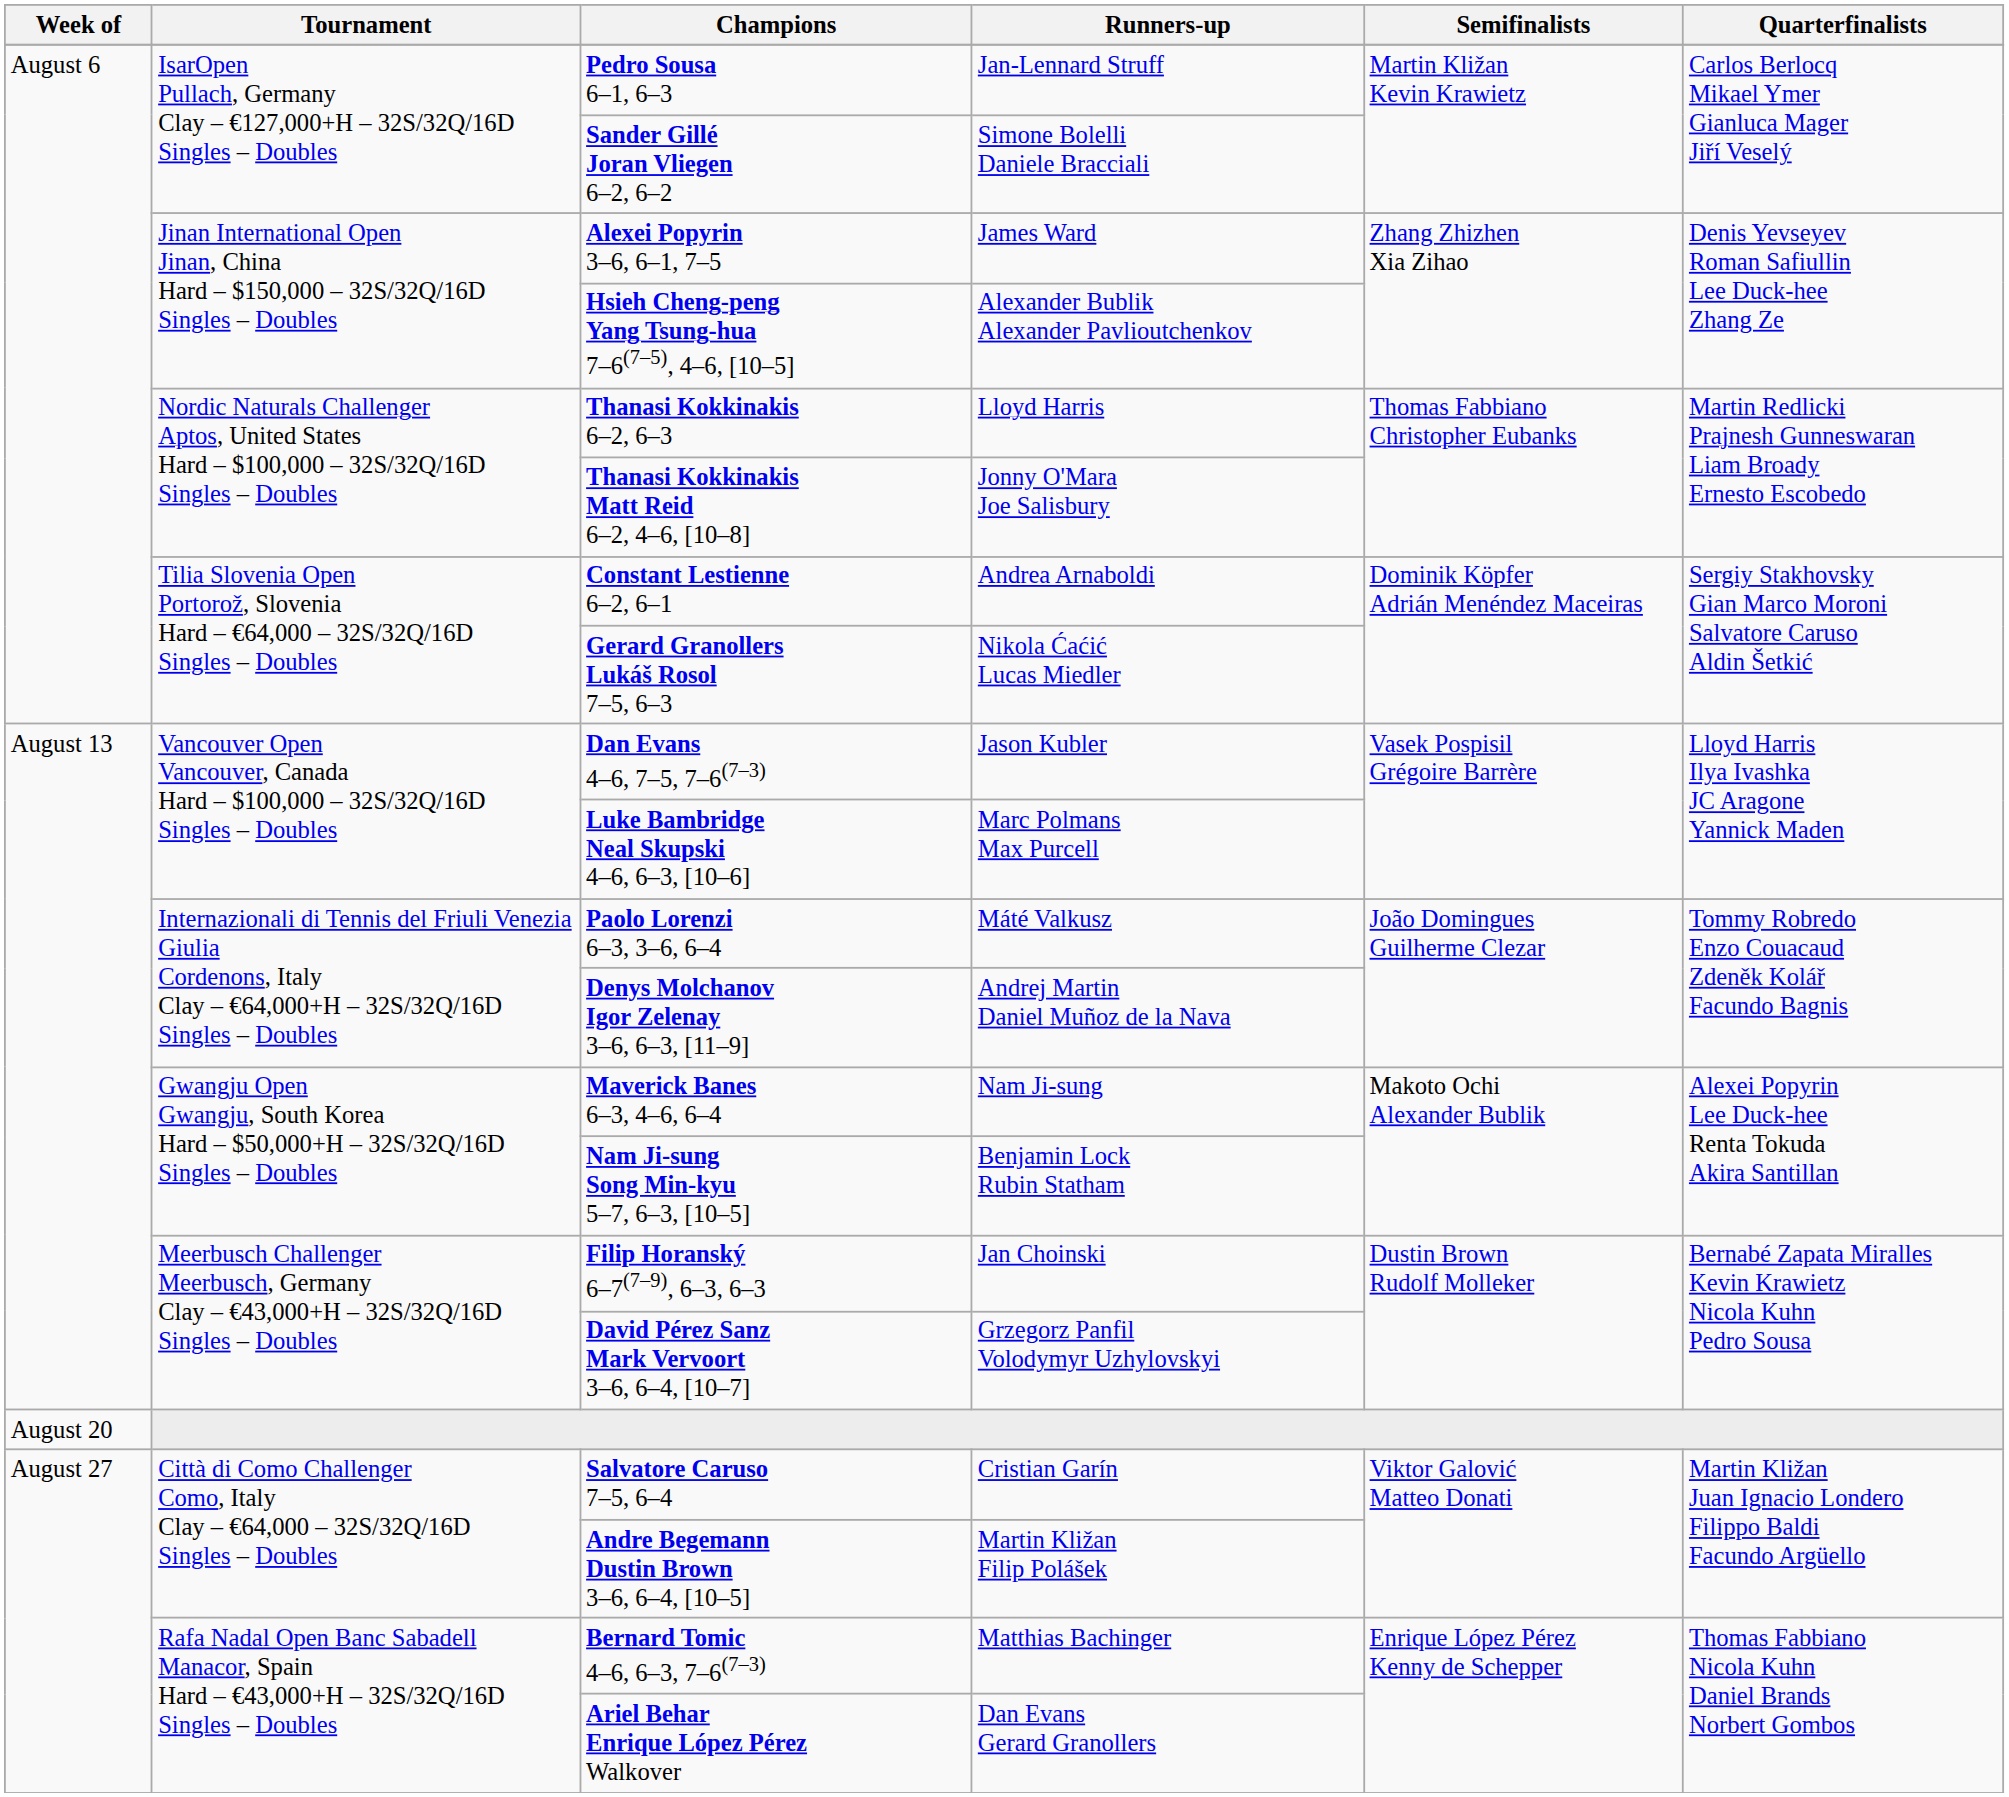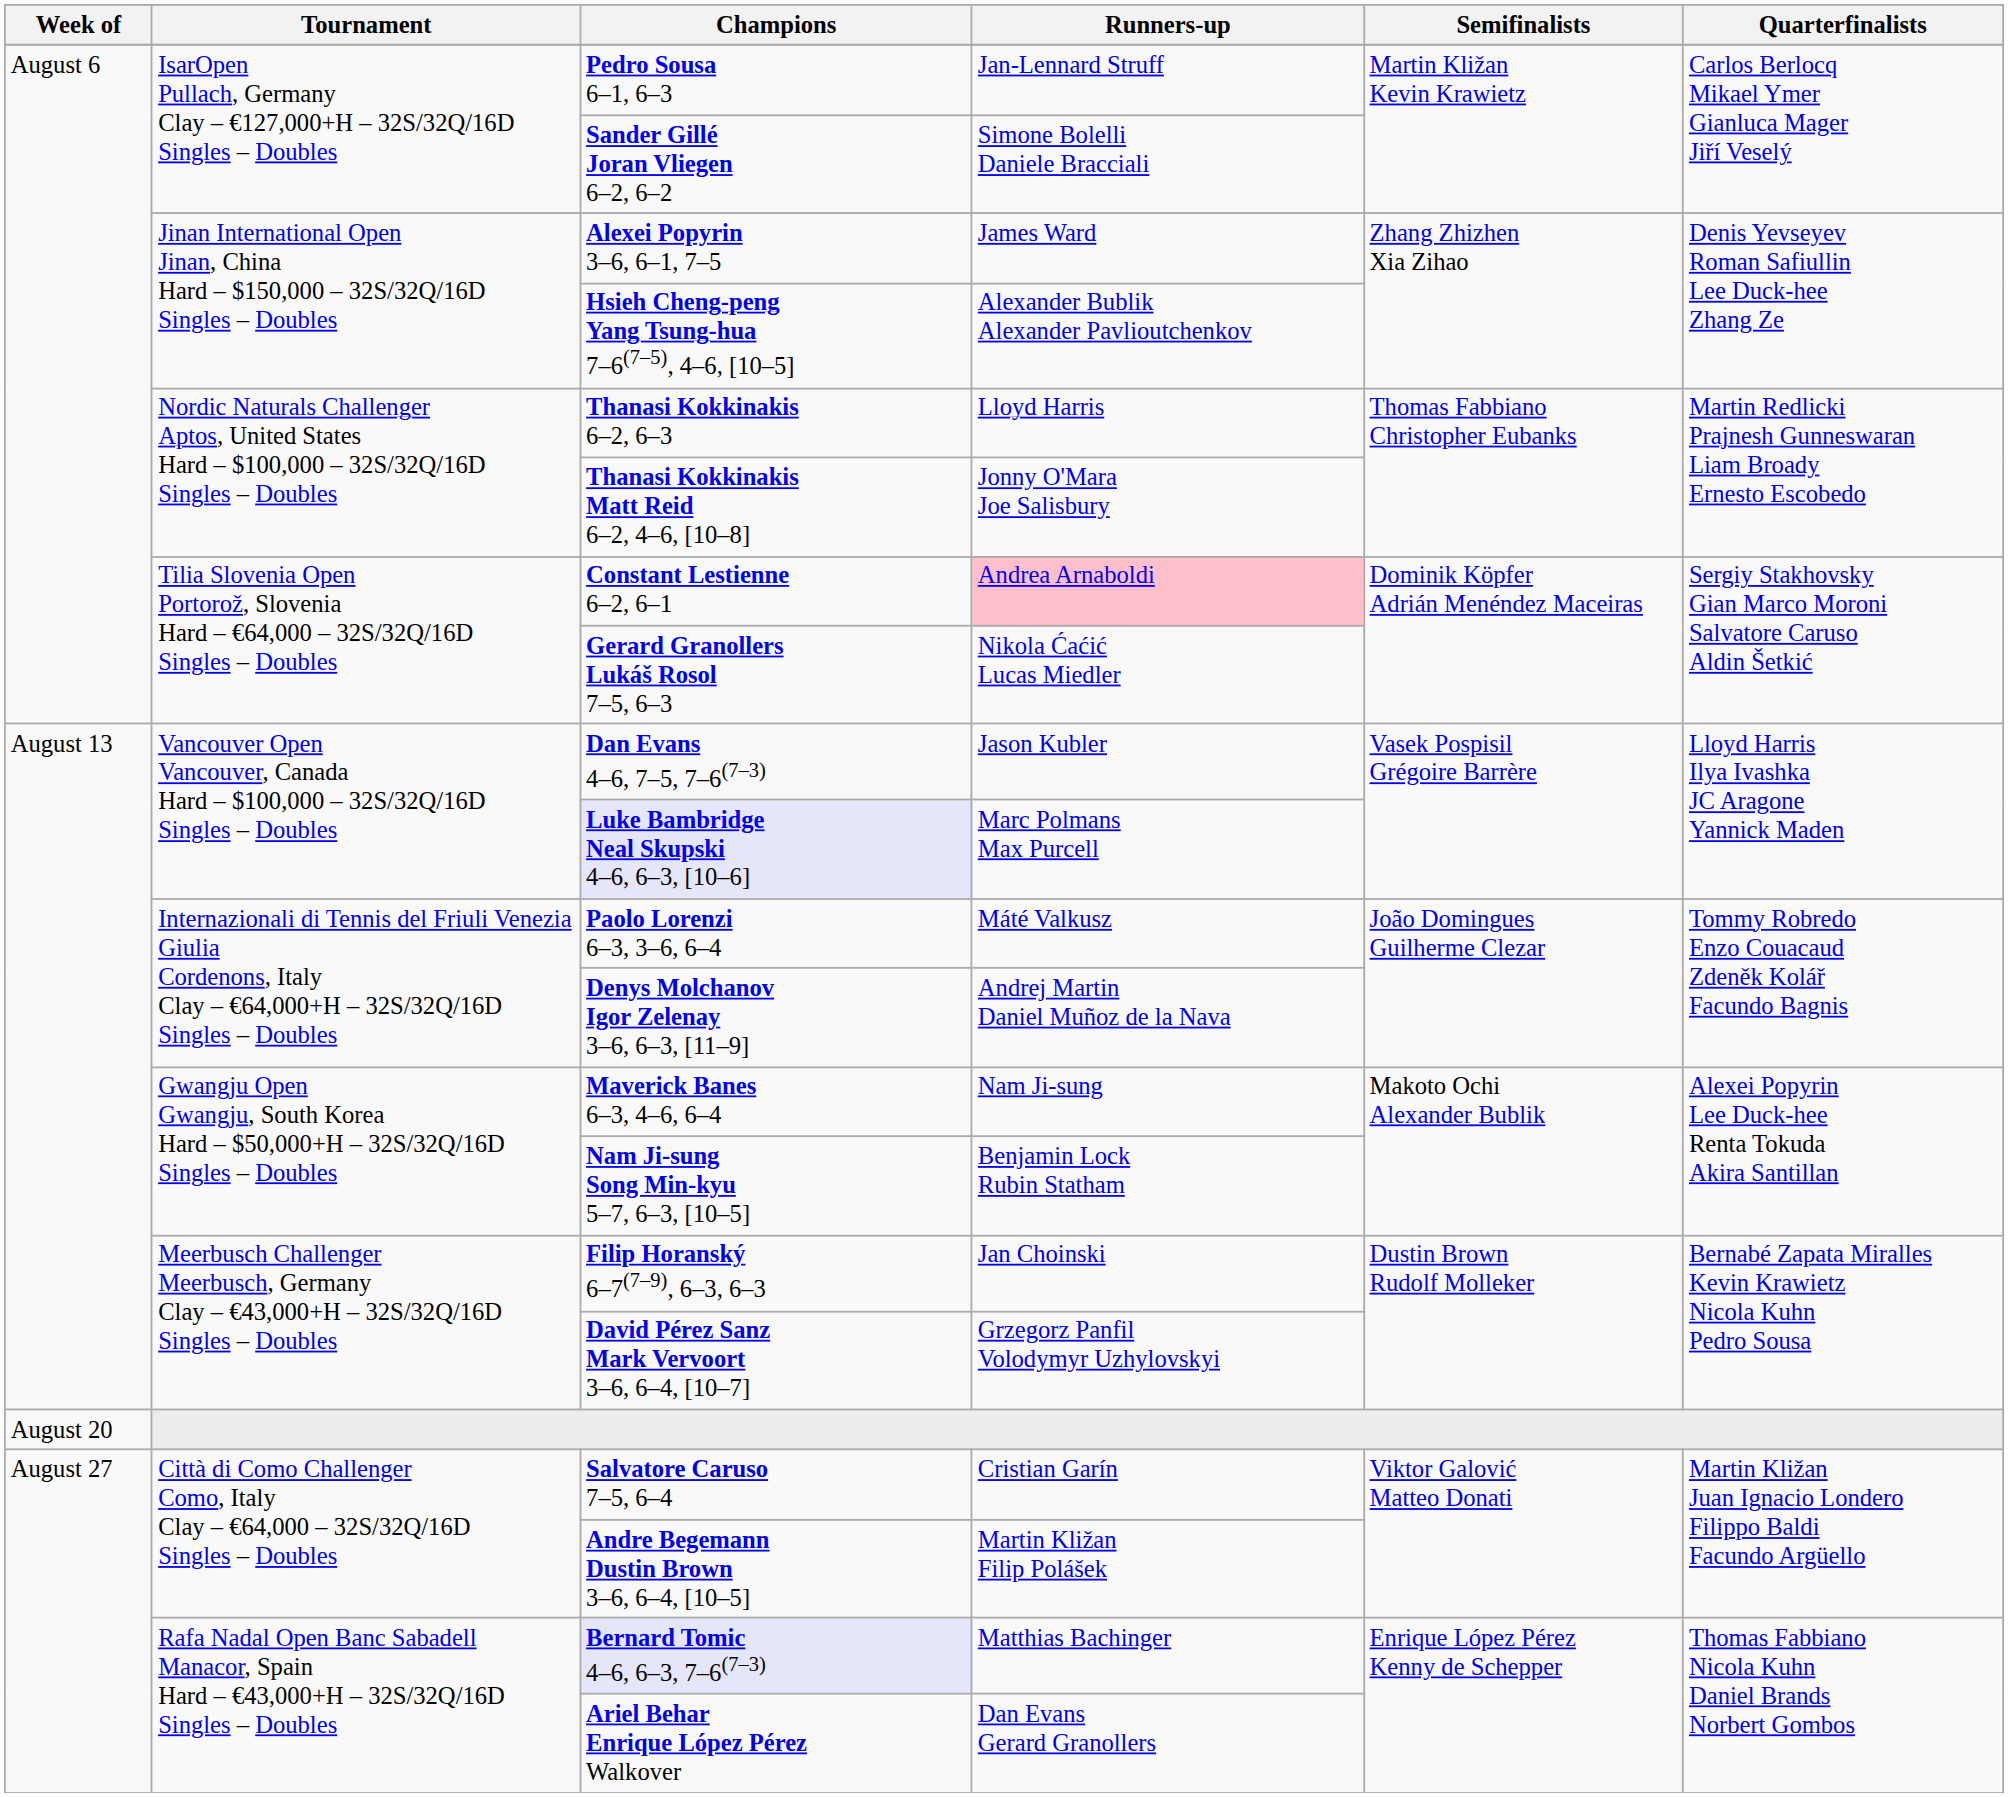(1066, 575) no background -> (1066, 575) pink background
(675, 848) no background -> (675, 848) lavender background
(676, 1655) no background -> (676, 1655) lavender background
